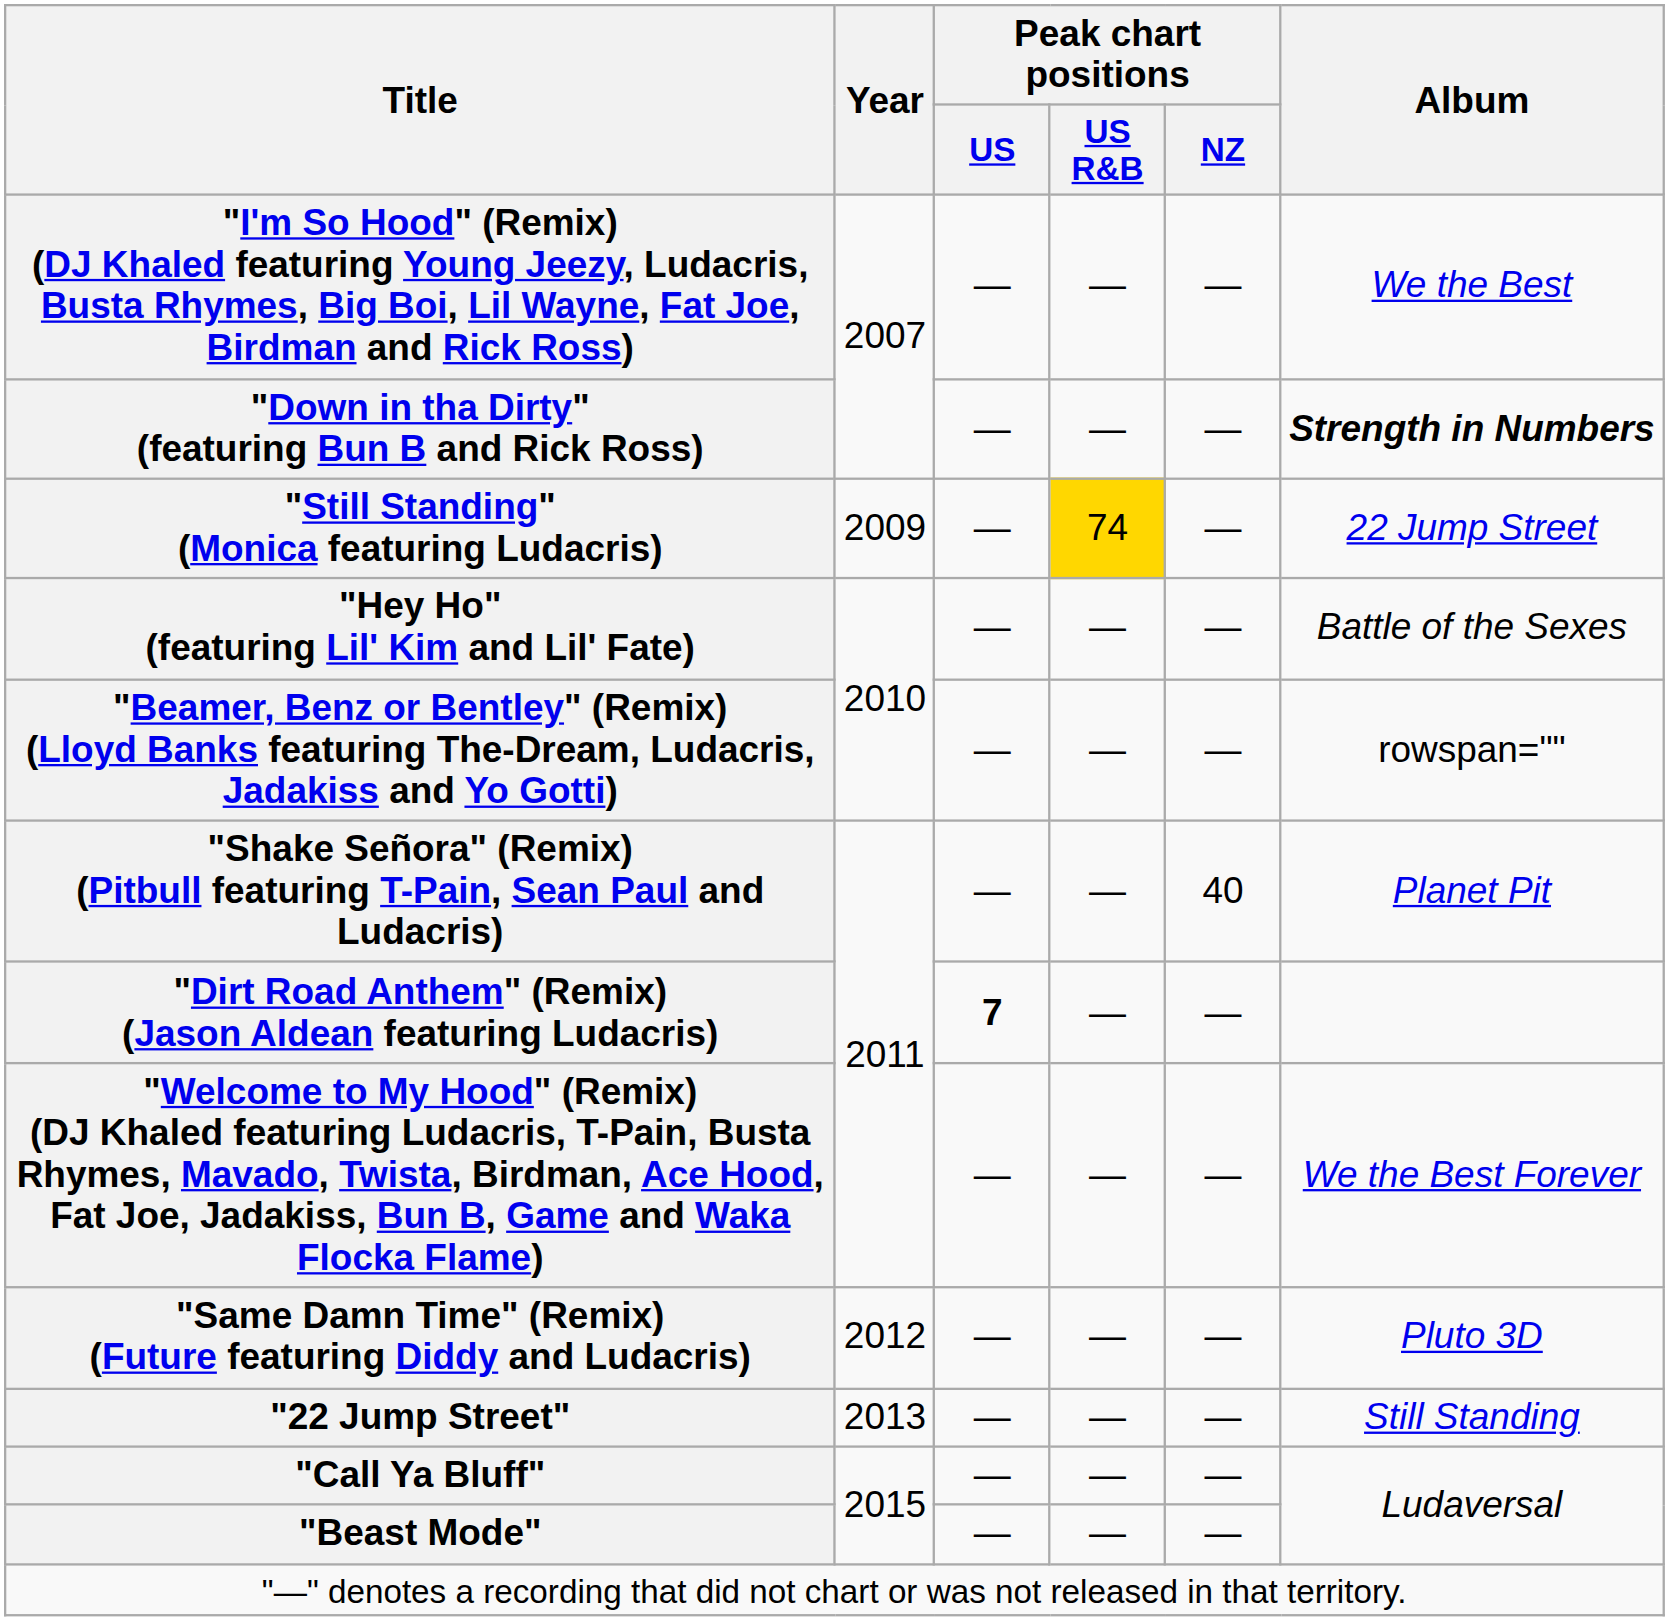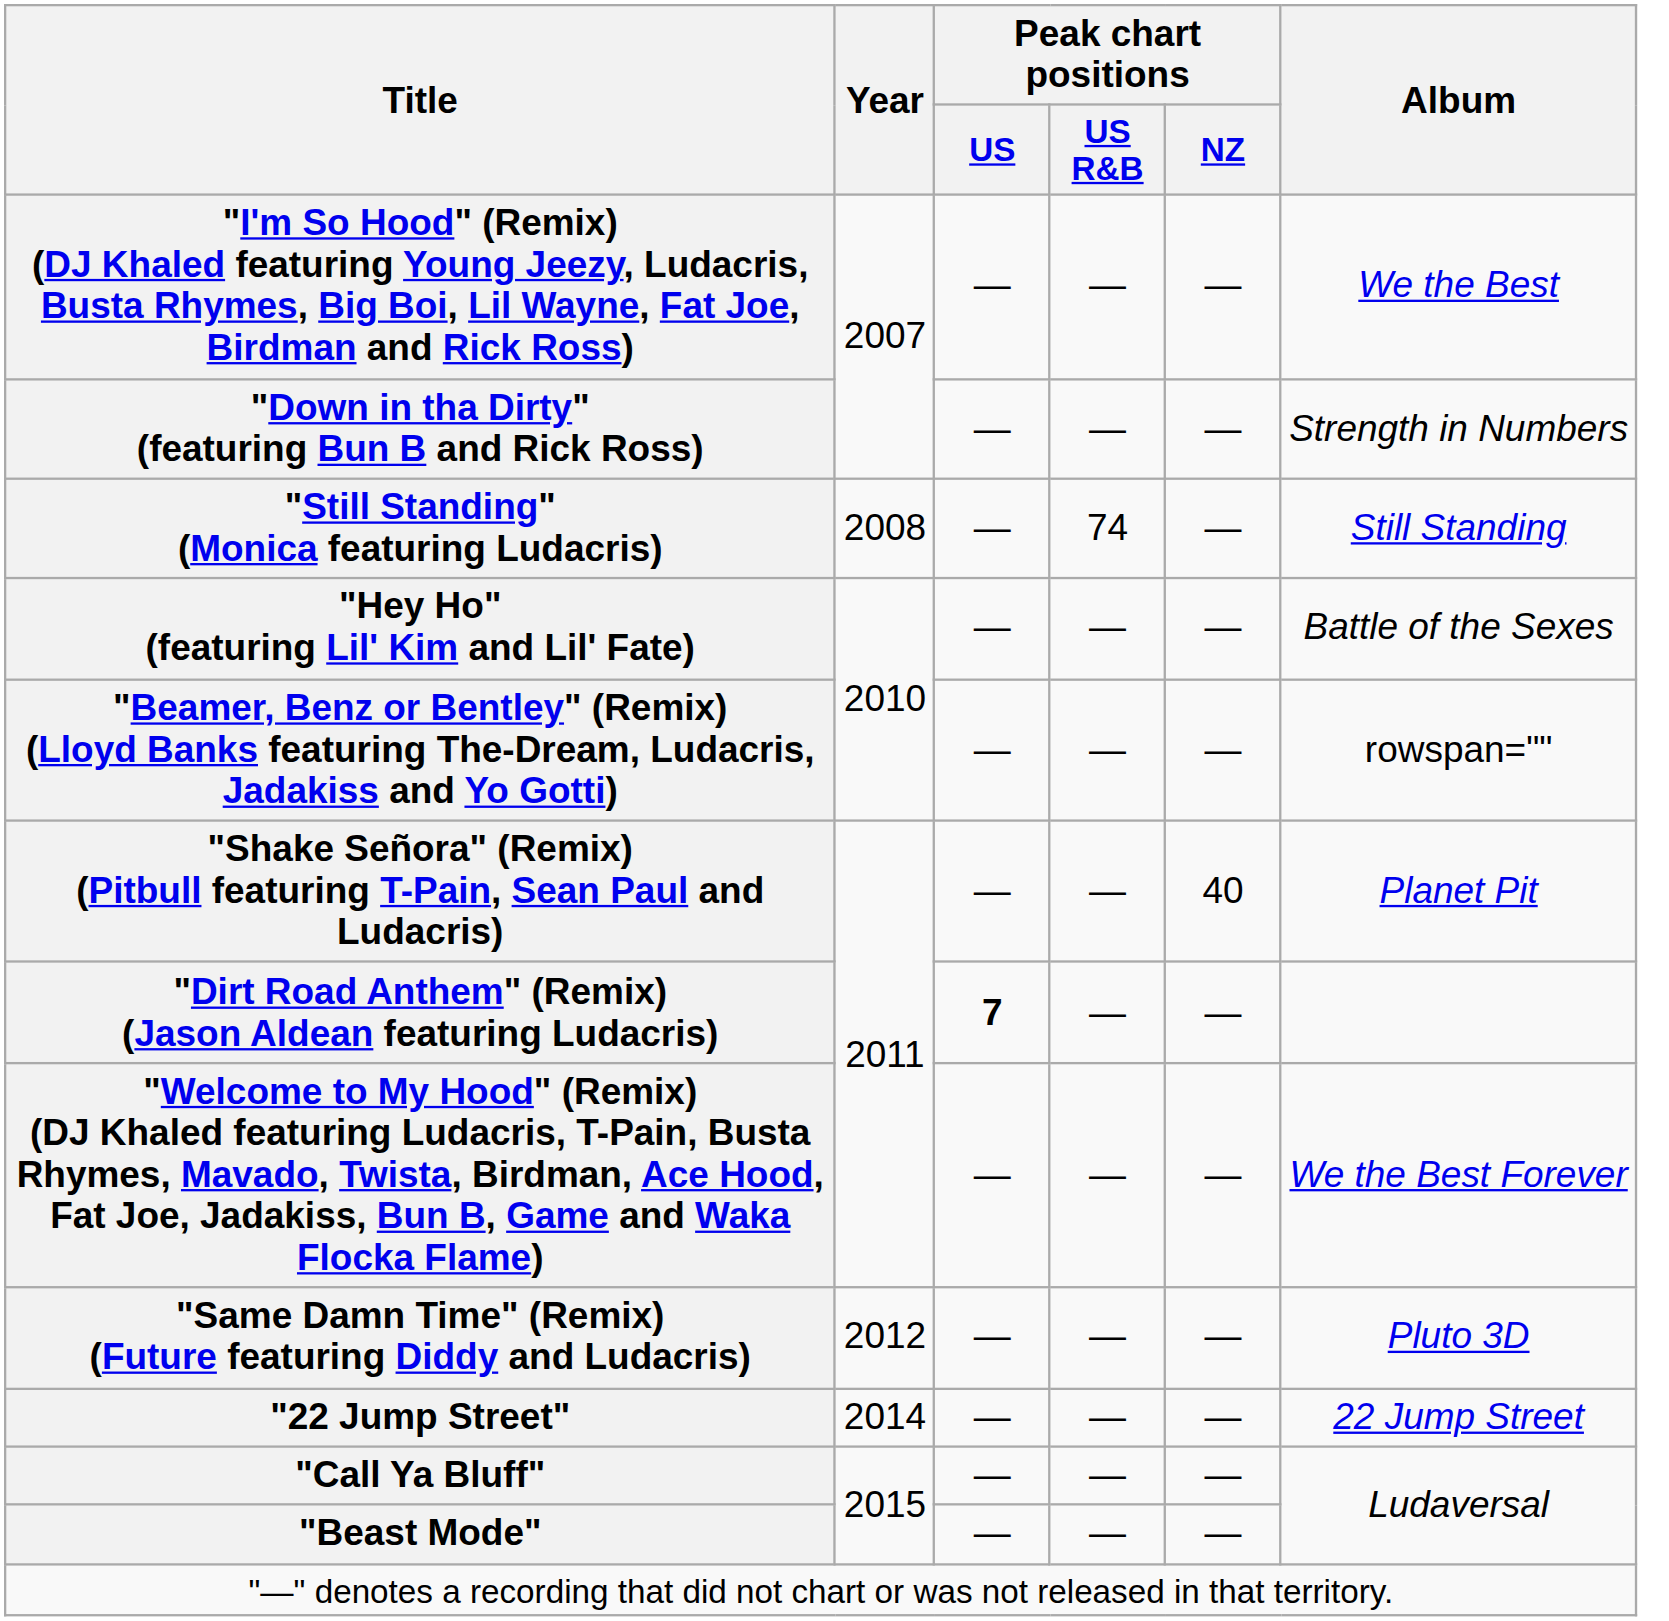(1472, 427) bold -> (1459, 427) normal
(885, 527) 2009 -> (885, 527) 2008
(1108, 527) gold background -> (1108, 527) no background
(1472, 527) 22 Jump Street -> (1459, 527) Still Standing
(885, 1416) 2013 -> (885, 1416) 2014
(1472, 1416) Still Standing -> (1459, 1416) 22 Jump Street
